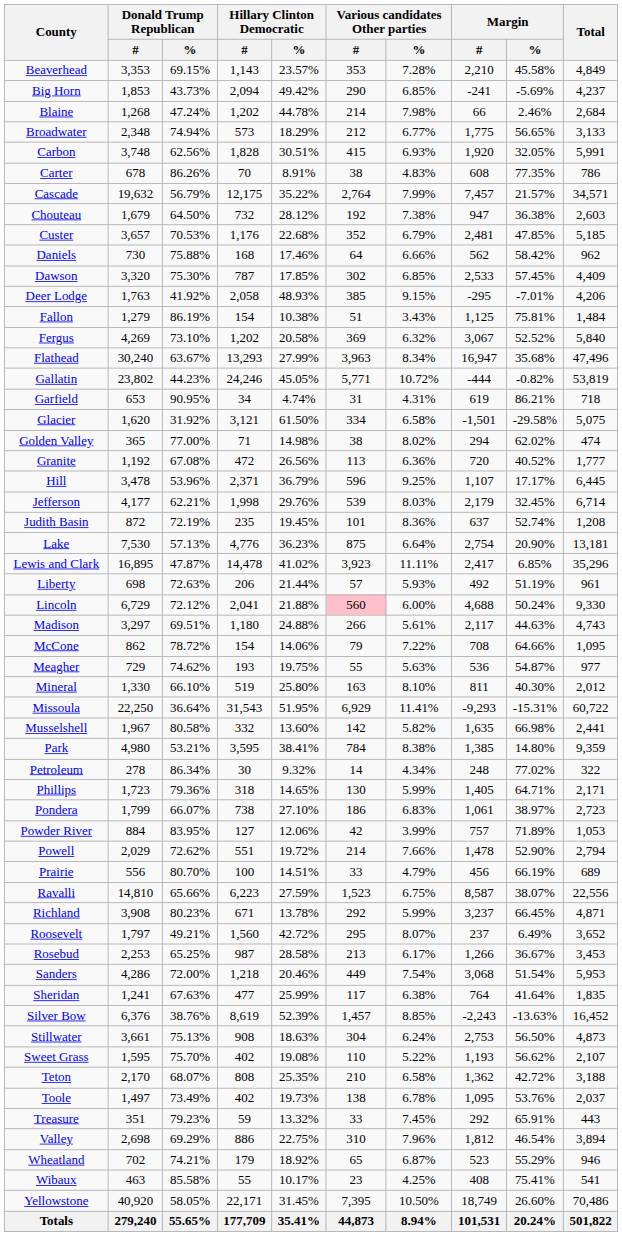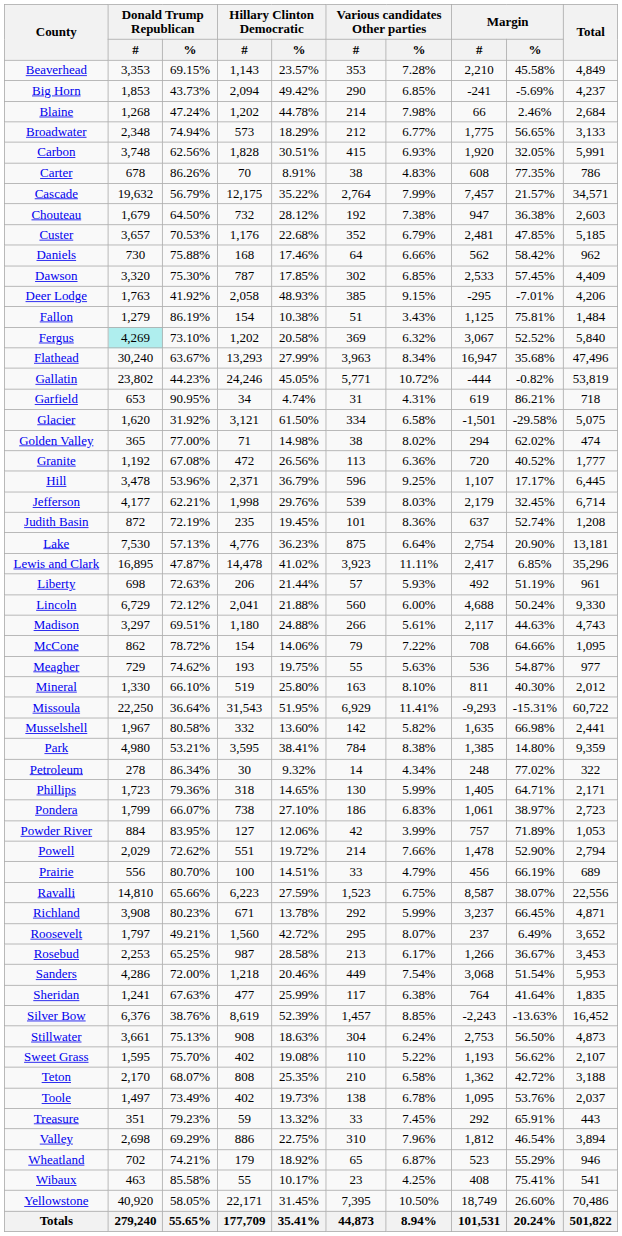(135, 337) no background -> (135, 337) paleturquoise background
(356, 604) pink background -> (356, 604) no background
